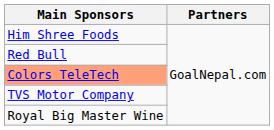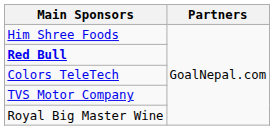(37, 55) normal -> (37, 55) bold
(63, 75) lightsalmon background -> (63, 75) no background
